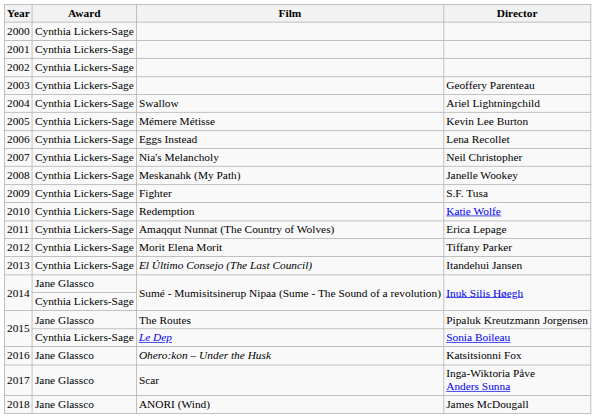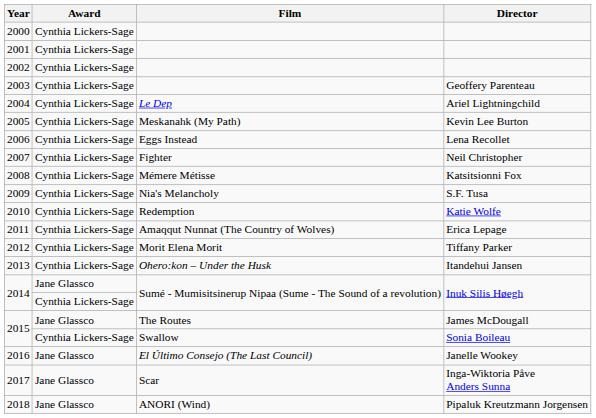(159, 103) Swallow -> (155, 103) Le Dep
(177, 121) Mémere Métisse -> (190, 121) Meskanahk (My Path)
(179, 157) Nia's Melancholy -> (155, 157) Fighter
(190, 175) Meskanahk (My Path) -> (177, 175) Mémere Métisse
(482, 175) Janelle Wookey -> (484, 175) Katsitsionni Fox
(155, 193) Fighter -> (179, 193) Nia's Melancholy
(226, 265) El Último Consejo (The Last Council) -> (205, 265) Ohero:kon – Under the Husk
(517, 319) Pipaluk Kreutzmann Jorgensen -> (487, 319) James McDougall
(155, 337) Le Dep -> (159, 337) Swallow
(205, 355) Ohero:kon – Under the Husk -> (226, 355) El Último Consejo (The Last Council)
(484, 355) Katsitsionni Fox -> (482, 355) Janelle Wookey
(487, 404) James McDougall -> (517, 404) Pipaluk Kreutzmann Jorgensen
